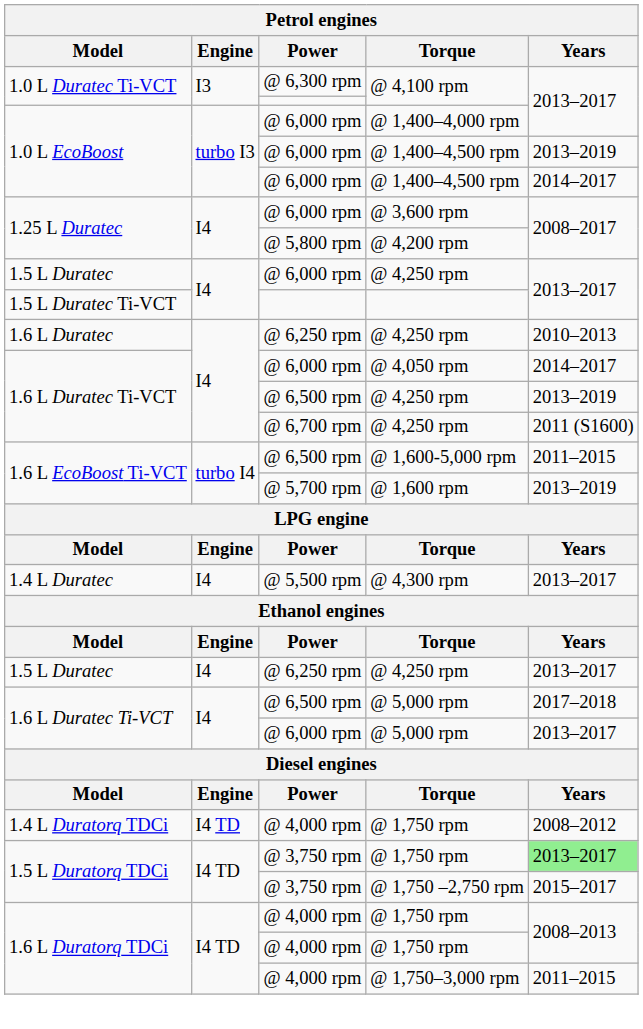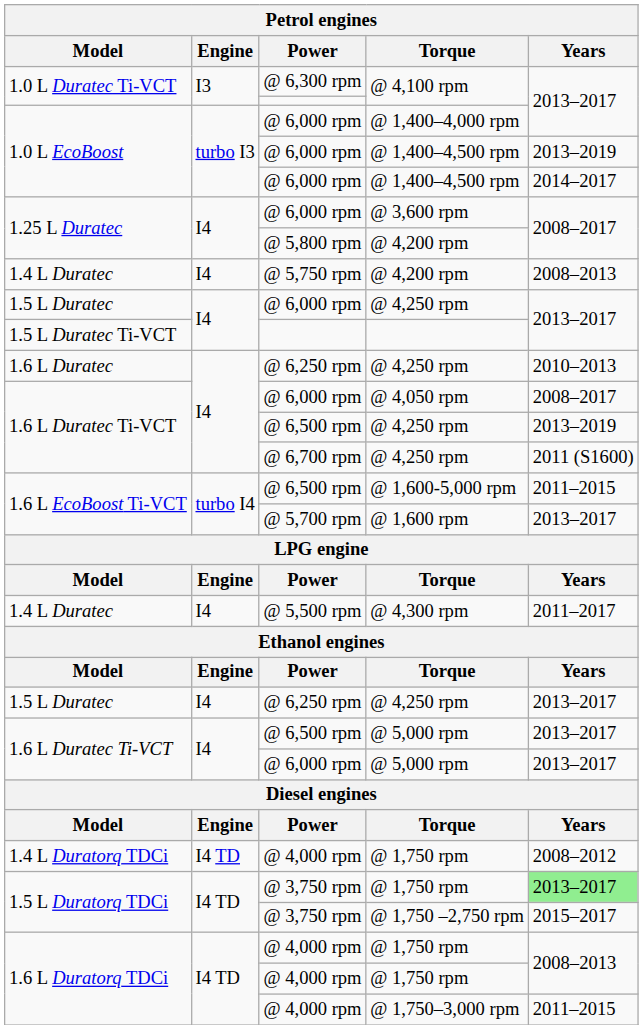+ row: (313, 274)
(575, 365) 2014–2017 -> (575, 396) 2008–2017
(575, 488) 2013–2019 -> (575, 519) 2013–2017
(575, 580) 2013–2017 -> (574, 611) 2011–2017
(575, 702) 2017–2018 -> (575, 733) 2013–2017
